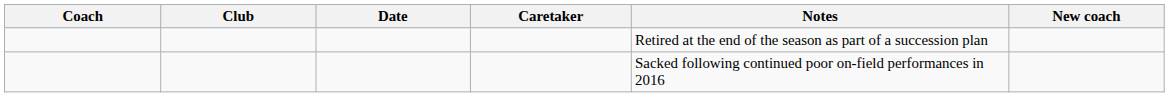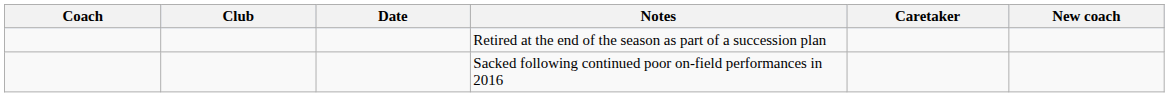columns swapped: (820, 16) <-> (551, 16)
